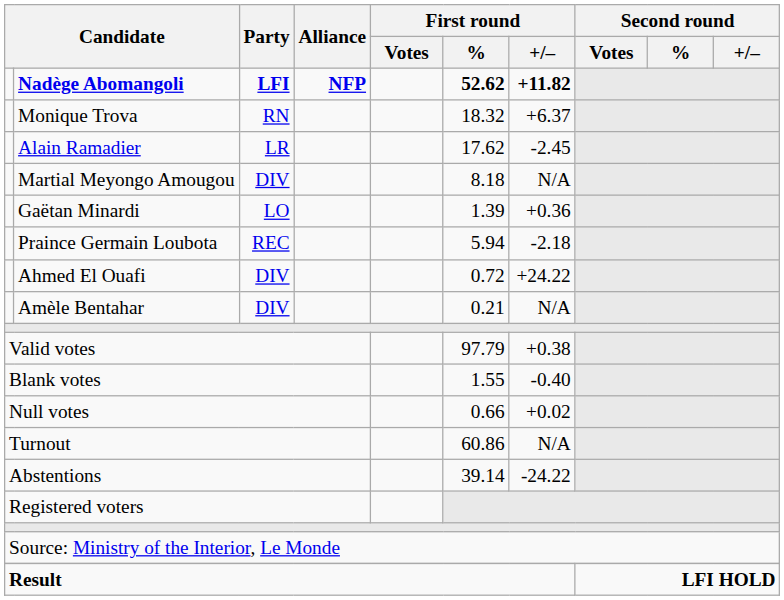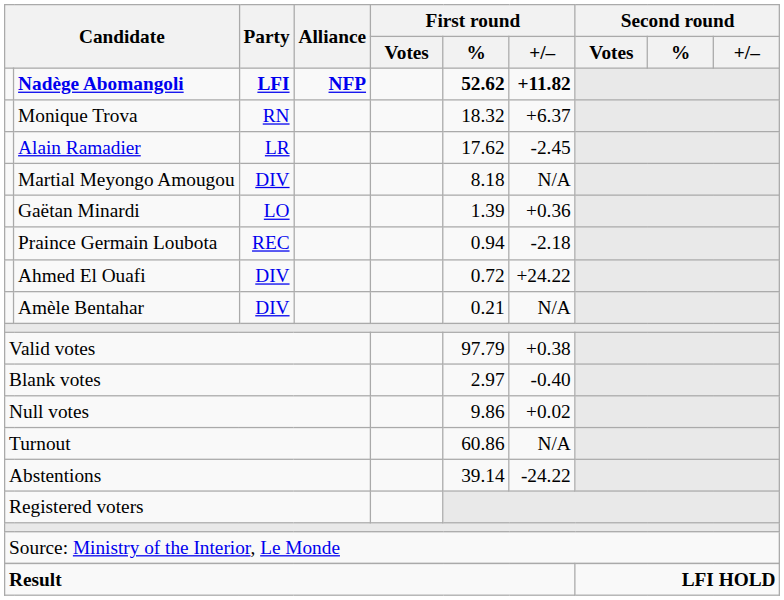(488, 243) 5.94 -> (488, 243) 0.94
(488, 379) 1.55 -> (488, 379) 2.97
(488, 411) 0.66 -> (488, 411) 9.86
